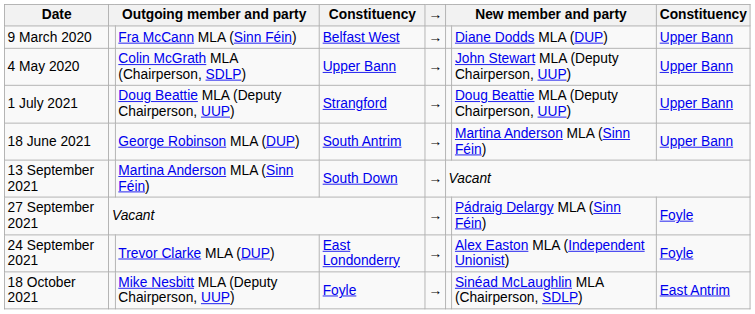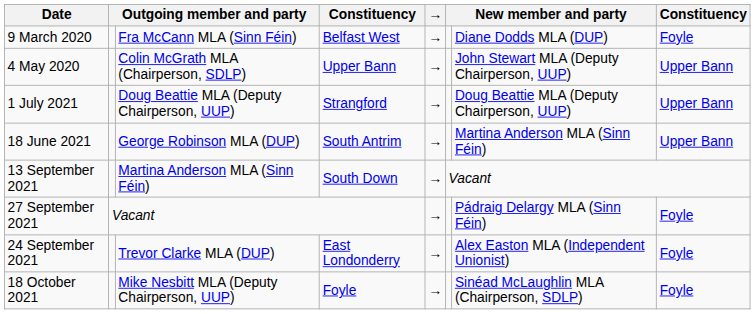(696, 37) Upper Bann -> (677, 37) Foyle
(695, 290) East Antrim -> (677, 290) Foyle
